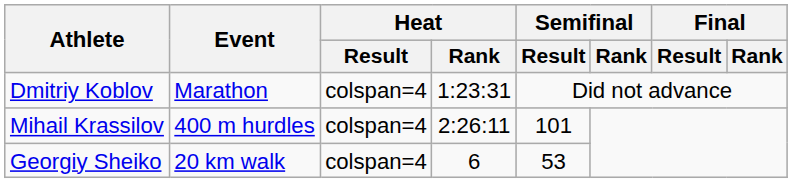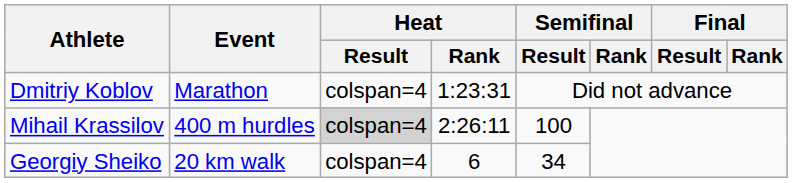(376, 126) no background -> (376, 126) lightgrey background
(553, 126) 101 -> (553, 126) 100
(553, 161) 53 -> (553, 161) 34
